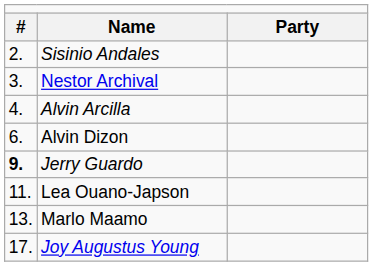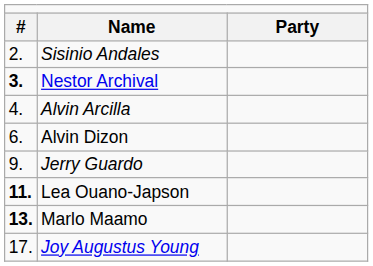(16, 82) normal -> (16, 82) bold
(16, 165) bold -> (16, 165) normal
(20, 192) normal -> (20, 192) bold
(21, 220) normal -> (21, 220) bold
